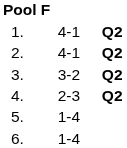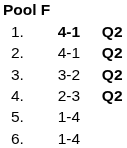(69, 31) normal -> (69, 31) bold
